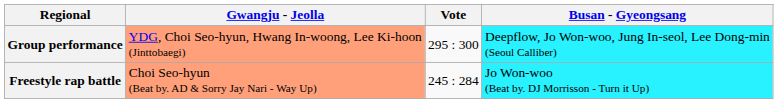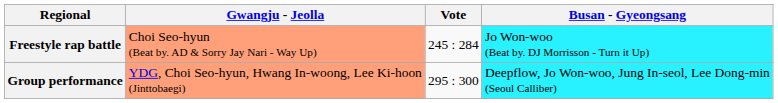rows swapped: (65, 80) <-> (65, 44)
